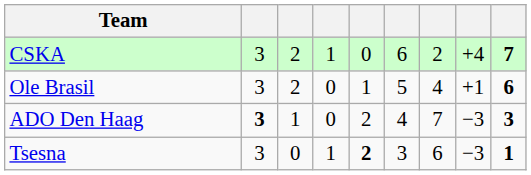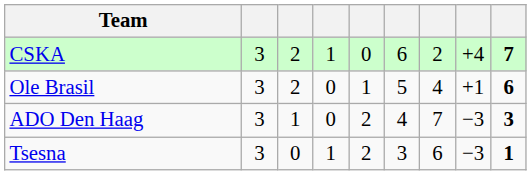(260, 119) bold -> (260, 119) normal
(366, 152) bold -> (366, 152) normal
